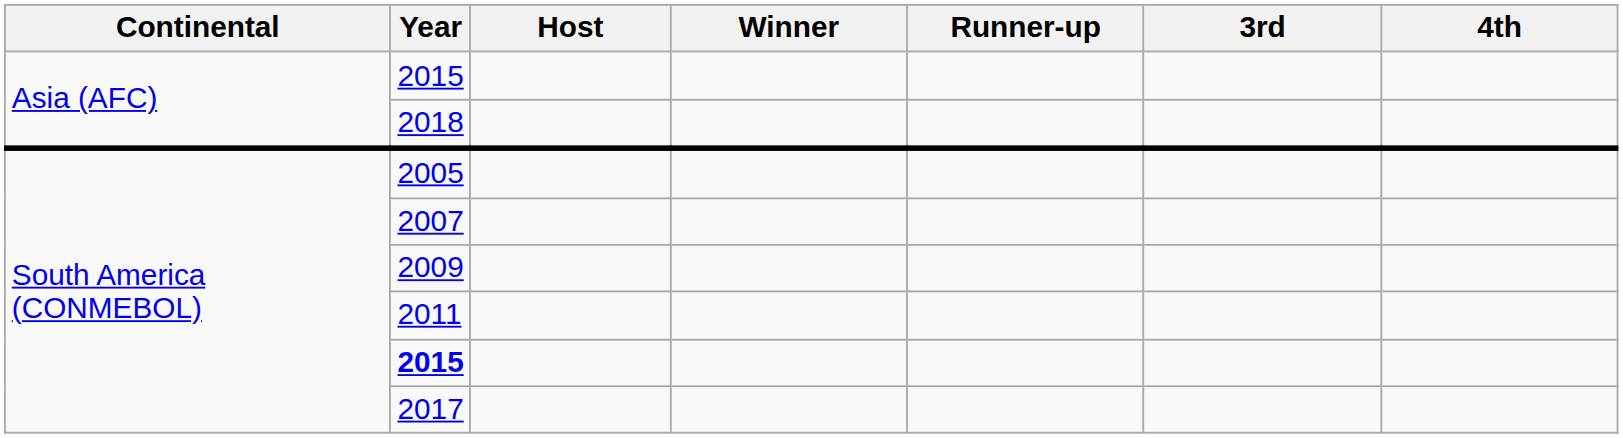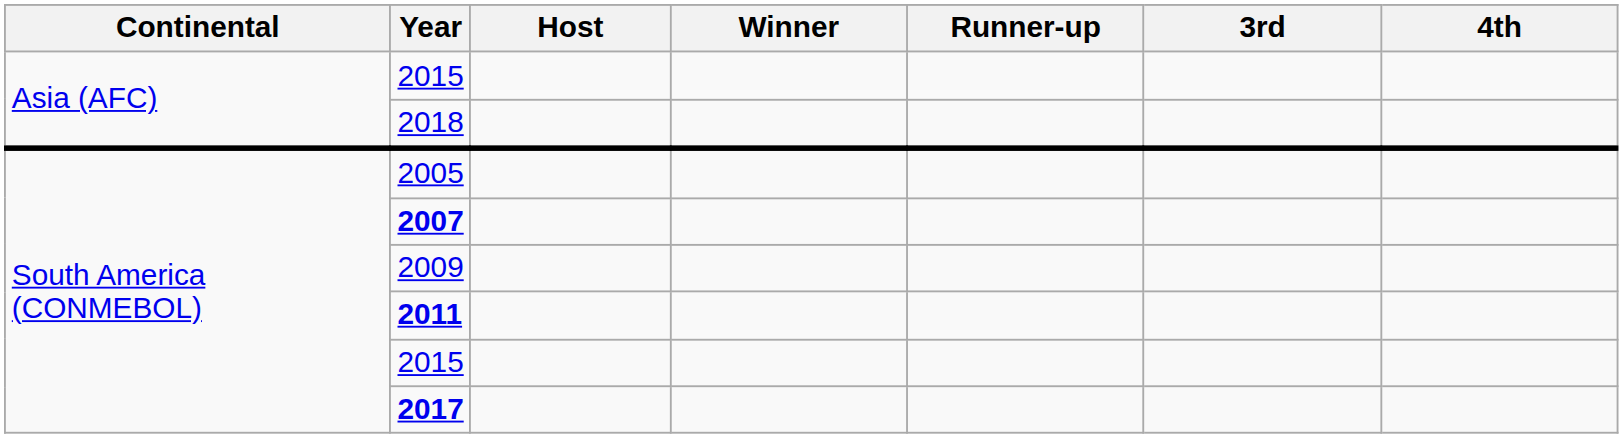(431, 220) normal -> (431, 220) bold
(430, 315) normal -> (430, 315) bold
(431, 362) bold -> (431, 362) normal
(431, 409) normal -> (431, 409) bold
